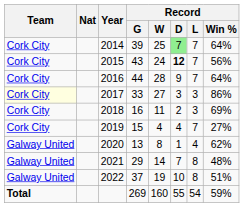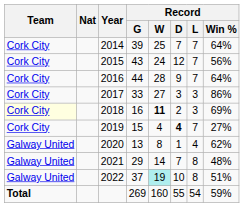(179, 45) lightgreen background -> (179, 45) no background
(179, 62) bold -> (179, 62) normal
(28, 95) lightyellow background -> (28, 95) no background
(28, 111) no background -> (28, 111) lightyellow background
(159, 111) normal -> (159, 111) bold
(179, 128) normal -> (179, 128) bold
(159, 177) no background -> (159, 177) paleturquoise background
